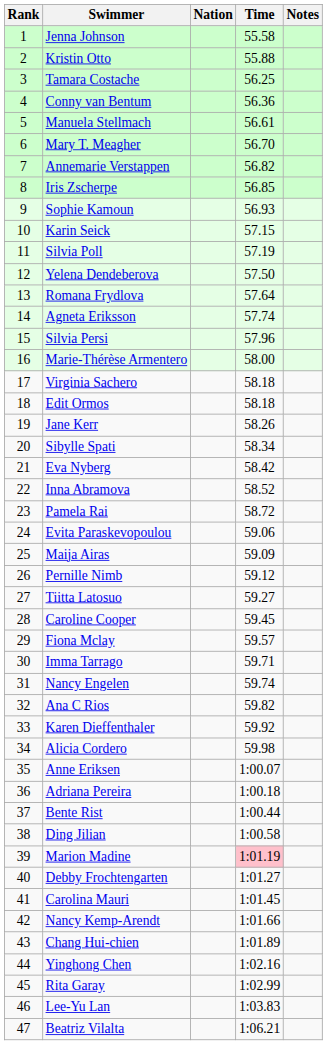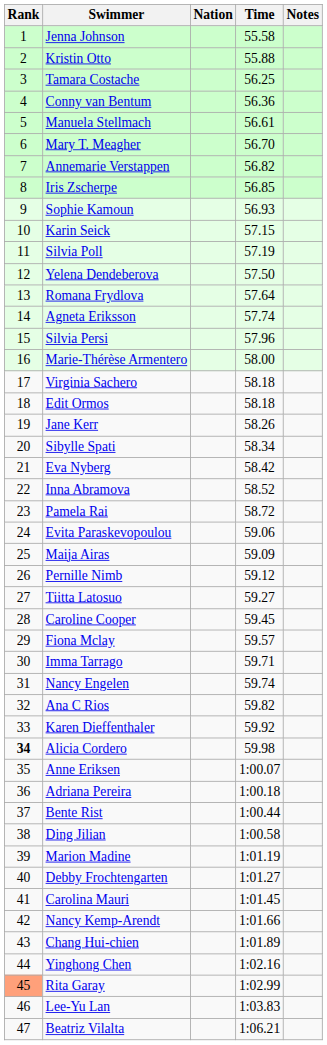(23, 748) normal -> (23, 748) bold
(260, 856) pink background -> (260, 856) no background
(23, 985) no background -> (23, 985) lightsalmon background
